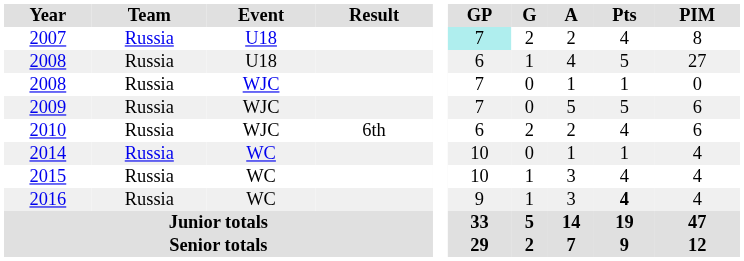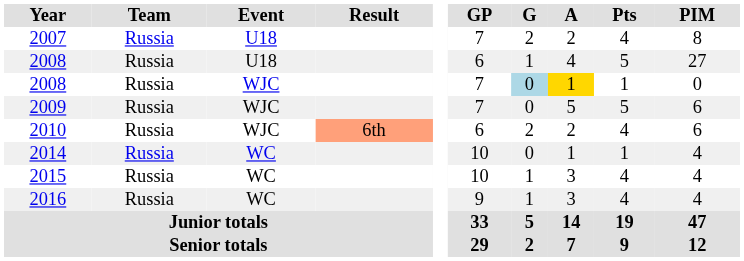(479, 38) paleturquoise background -> (479, 38) no background
(529, 84) no background -> (529, 84) lightblue background
(571, 84) no background -> (571, 84) gold background
(374, 130) no background -> (374, 130) lightsalmon background
(624, 199) bold -> (624, 199) normal
